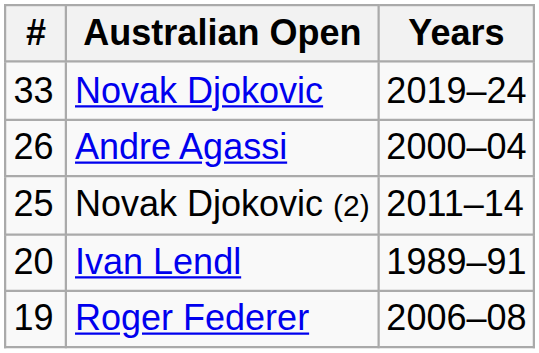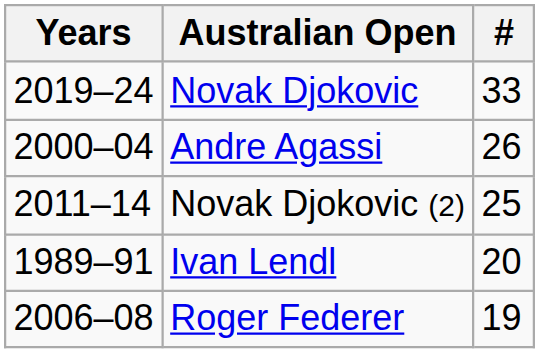columns swapped: (36, 33) <-> (456, 33)
